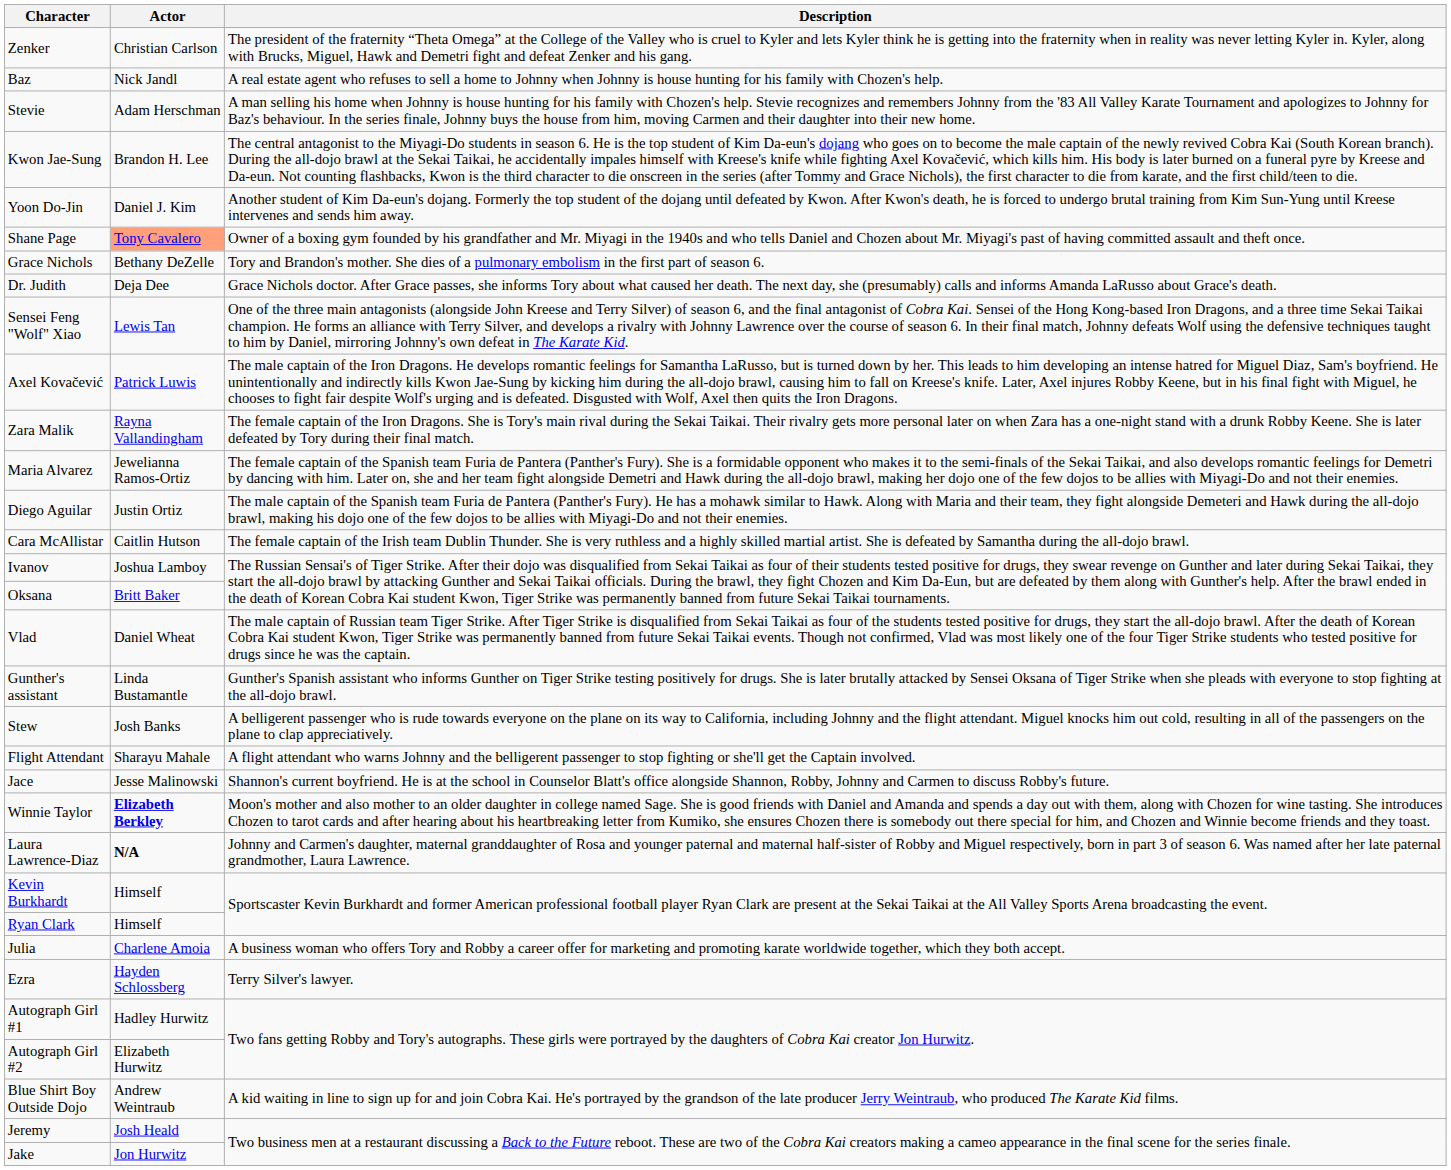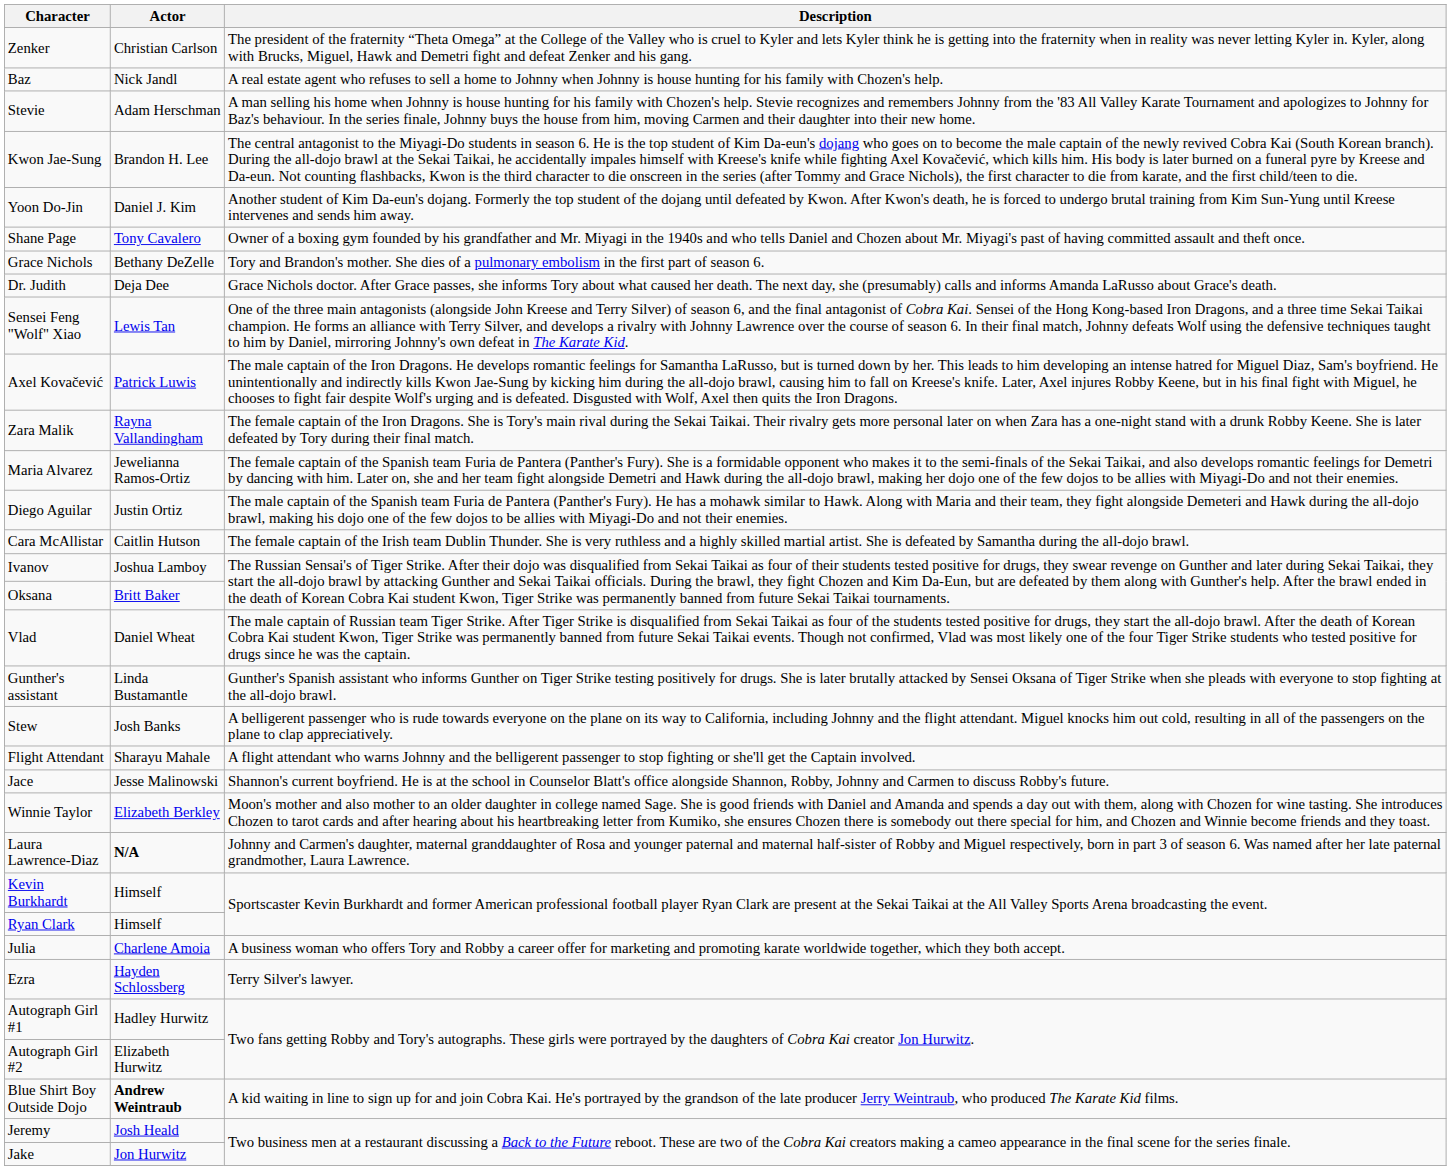(157, 239) lightsalmon background -> (157, 239) no background
(144, 812) bold -> (167, 812) normal
(144, 1098) normal -> (148, 1098) bold
